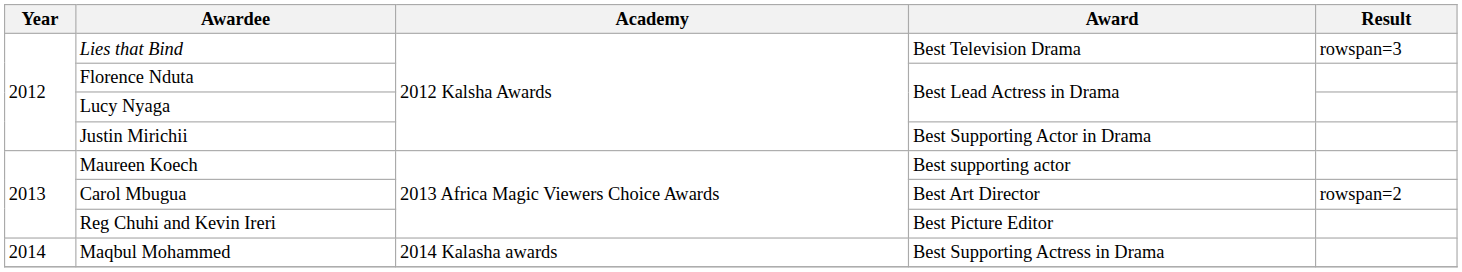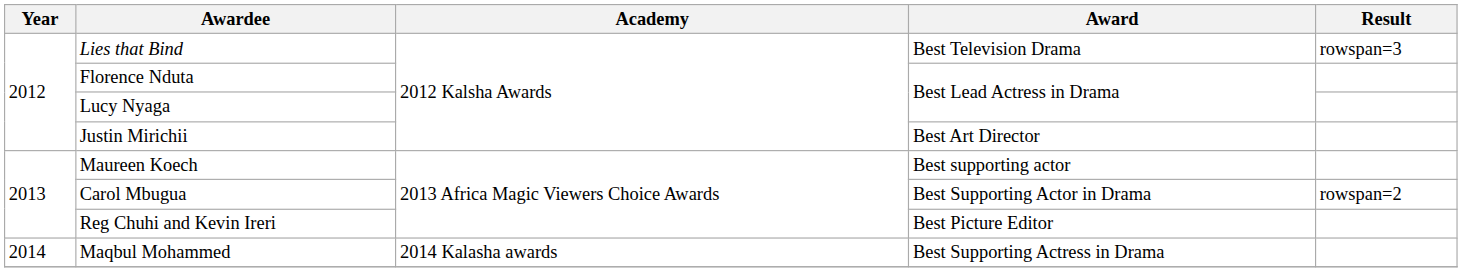(1032, 135) Best Supporting Actor in Drama -> (976, 135) Best Art Director
(976, 194) Best Art Director -> (1032, 194) Best Supporting Actor in Drama
